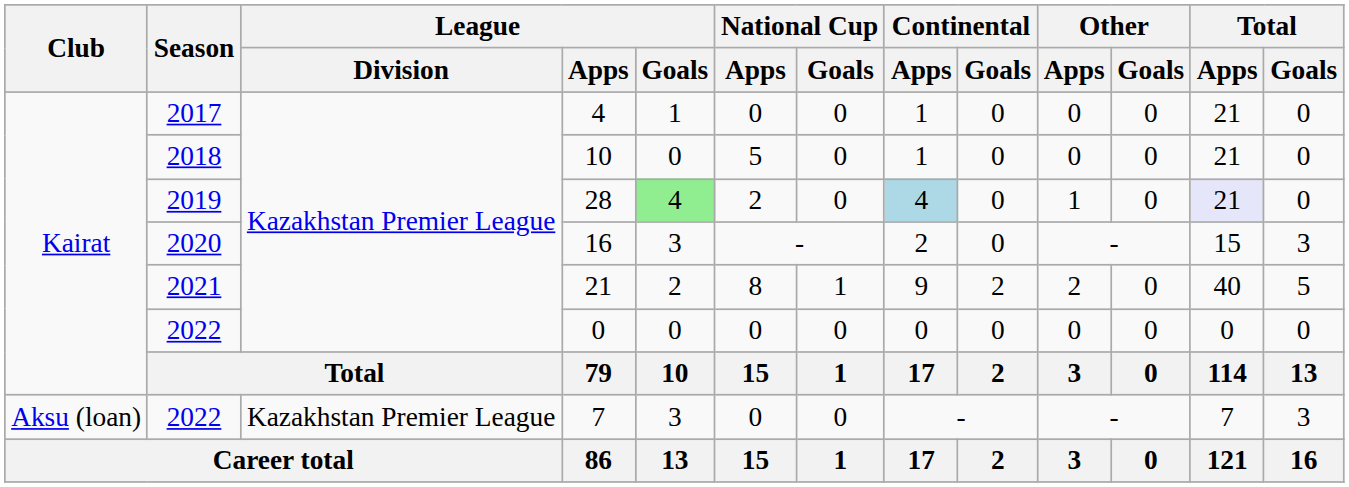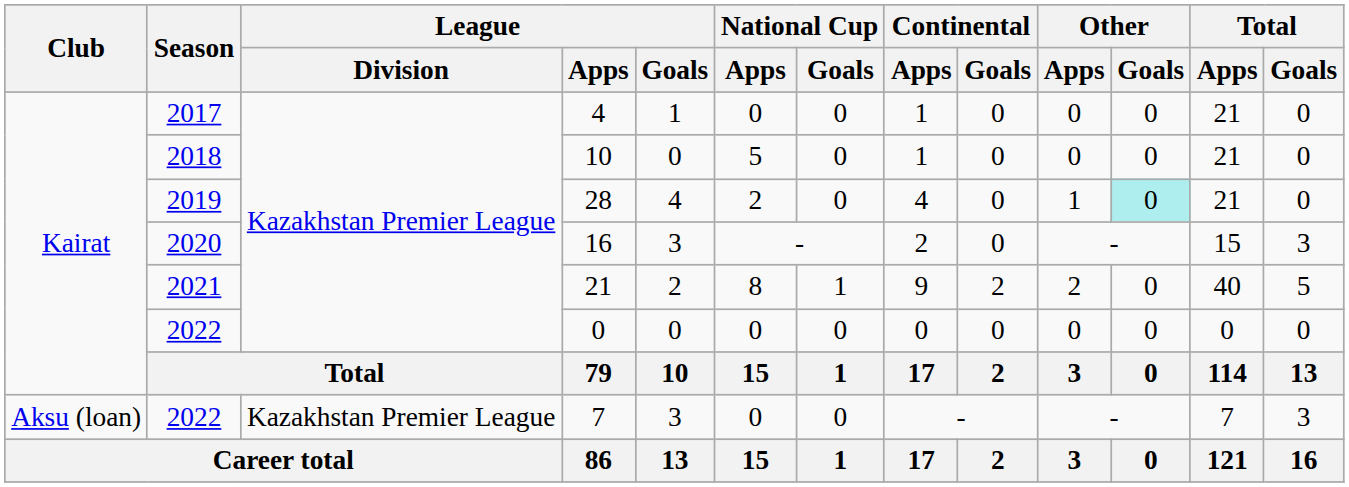(675, 199) lightgreen background -> (675, 199) no background
(921, 199) lightblue background -> (921, 199) no background
(1151, 199) no background -> (1151, 199) paleturquoise background
(1227, 199) lavender background -> (1227, 199) no background
